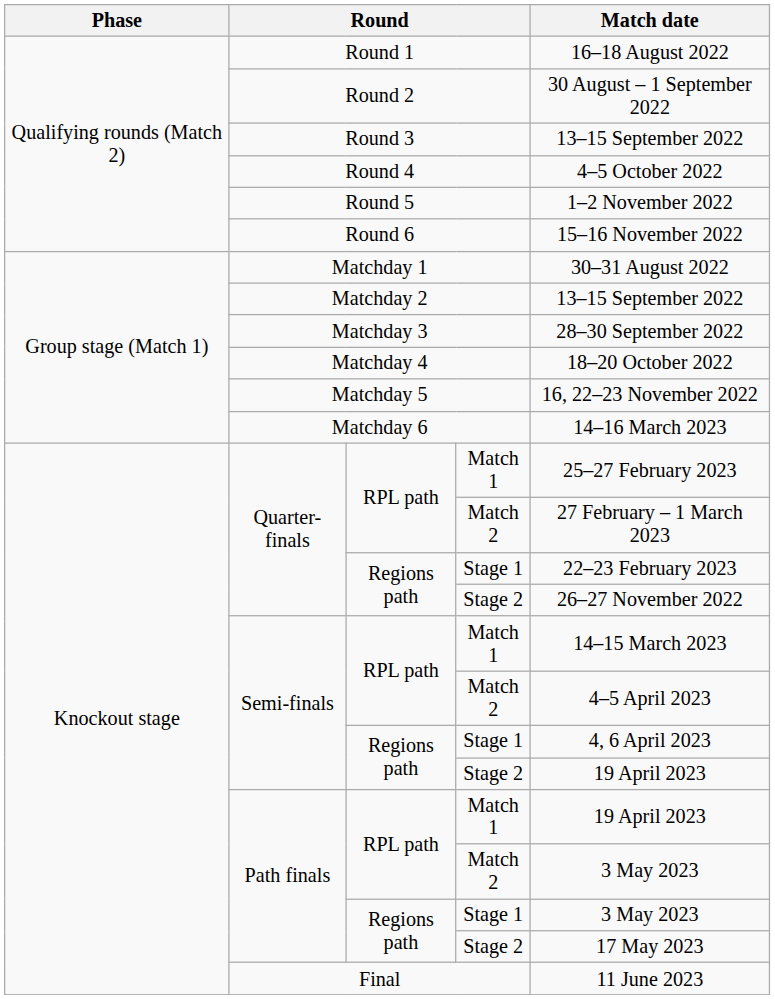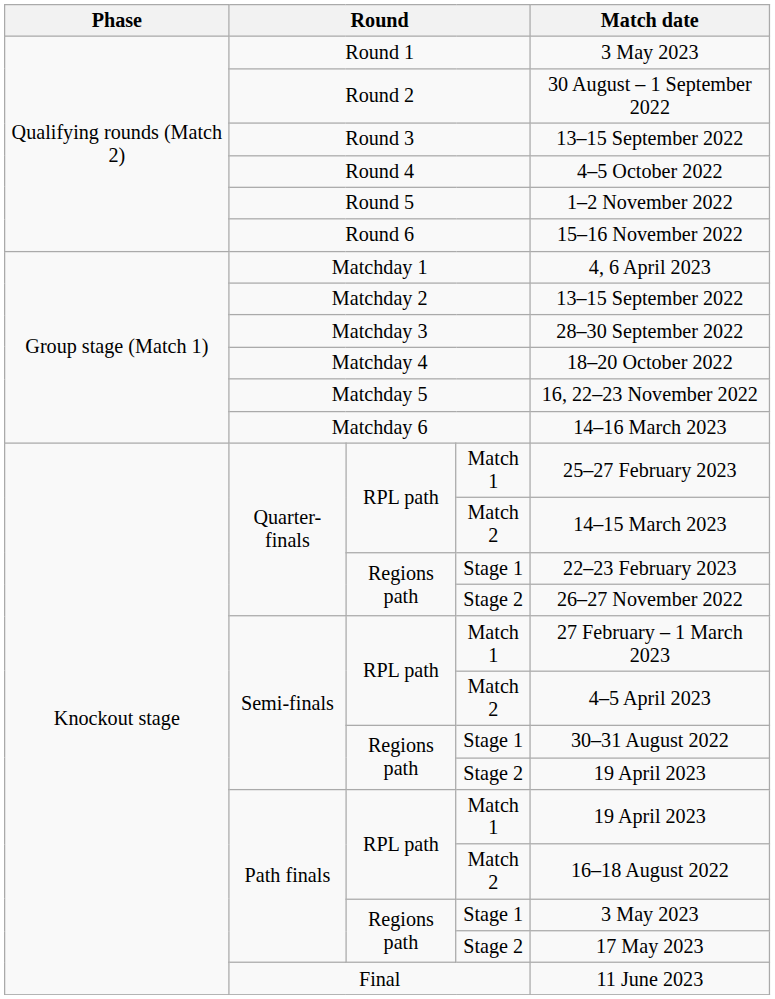(650, 52) 16–18 August 2022 -> (650, 52) 3 May 2023
(650, 266) 30–31 August 2022 -> (650, 266) 4, 6 April 2023
(650, 524) 27 February – 1 March 2023 -> (650, 524) 14–15 March 2023
(650, 643) 14–15 March 2023 -> (650, 643) 27 February – 1 March 2023
(650, 741) 4, 6 April 2023 -> (650, 741) 30–31 August 2022
(650, 871) 3 May 2023 -> (650, 871) 16–18 August 2022
